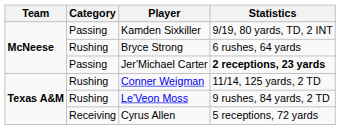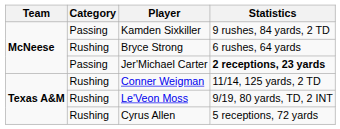(273, 30) 9/19, 80 yards, TD, 2 INT -> (271, 30) 9 rushes, 84 yards, 2 TD
(271, 98) 9 rushes, 84 yards, 2 TD -> (273, 98) 9/19, 80 yards, TD, 2 INT
(93, 115) Receiving -> (89, 115) Rushing
